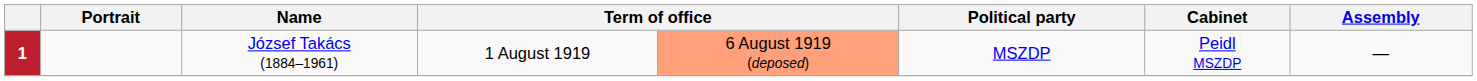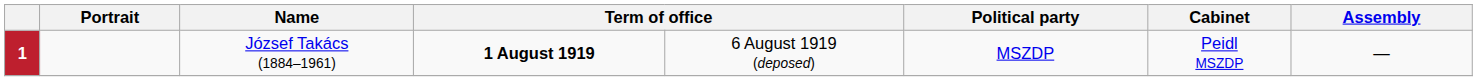(538, 52) normal -> (539, 52) bold
(778, 52) lightsalmon background -> (784, 52) no background
